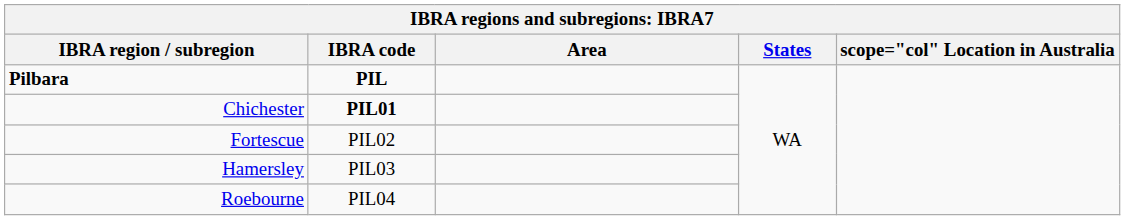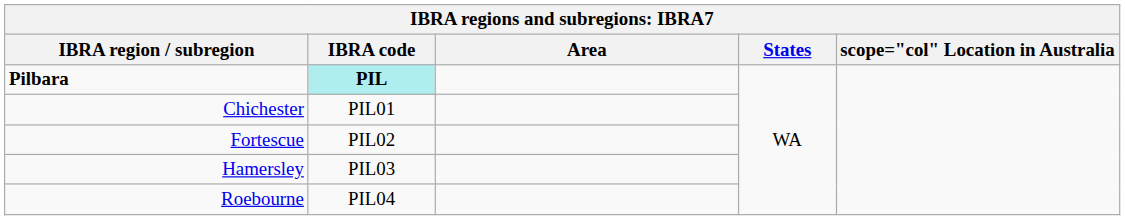(372, 79) no background -> (372, 79) paleturquoise background
(372, 109) bold -> (372, 109) normal
